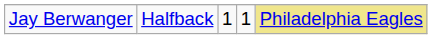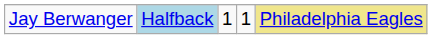(177, 19) no background -> (177, 19) lightblue background
